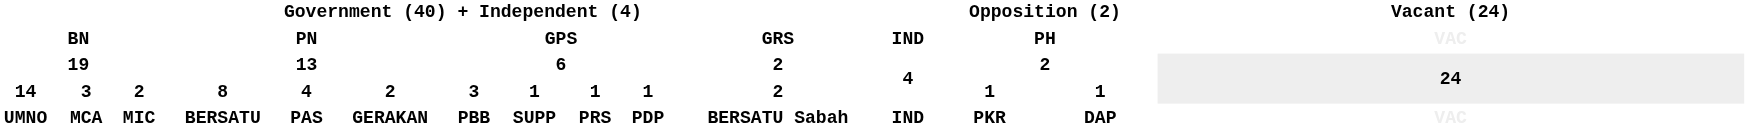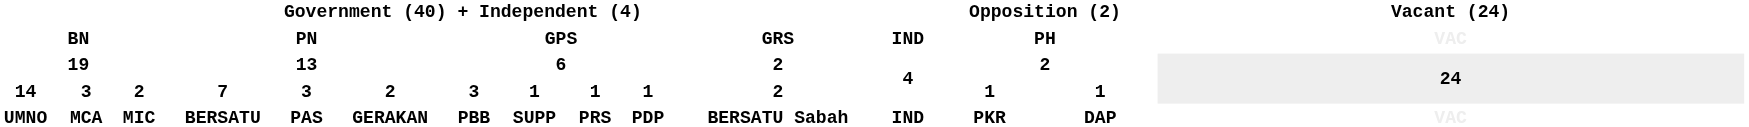(223, 92) 8 -> (223, 92) 7
(306, 92) 4 -> (306, 92) 3
